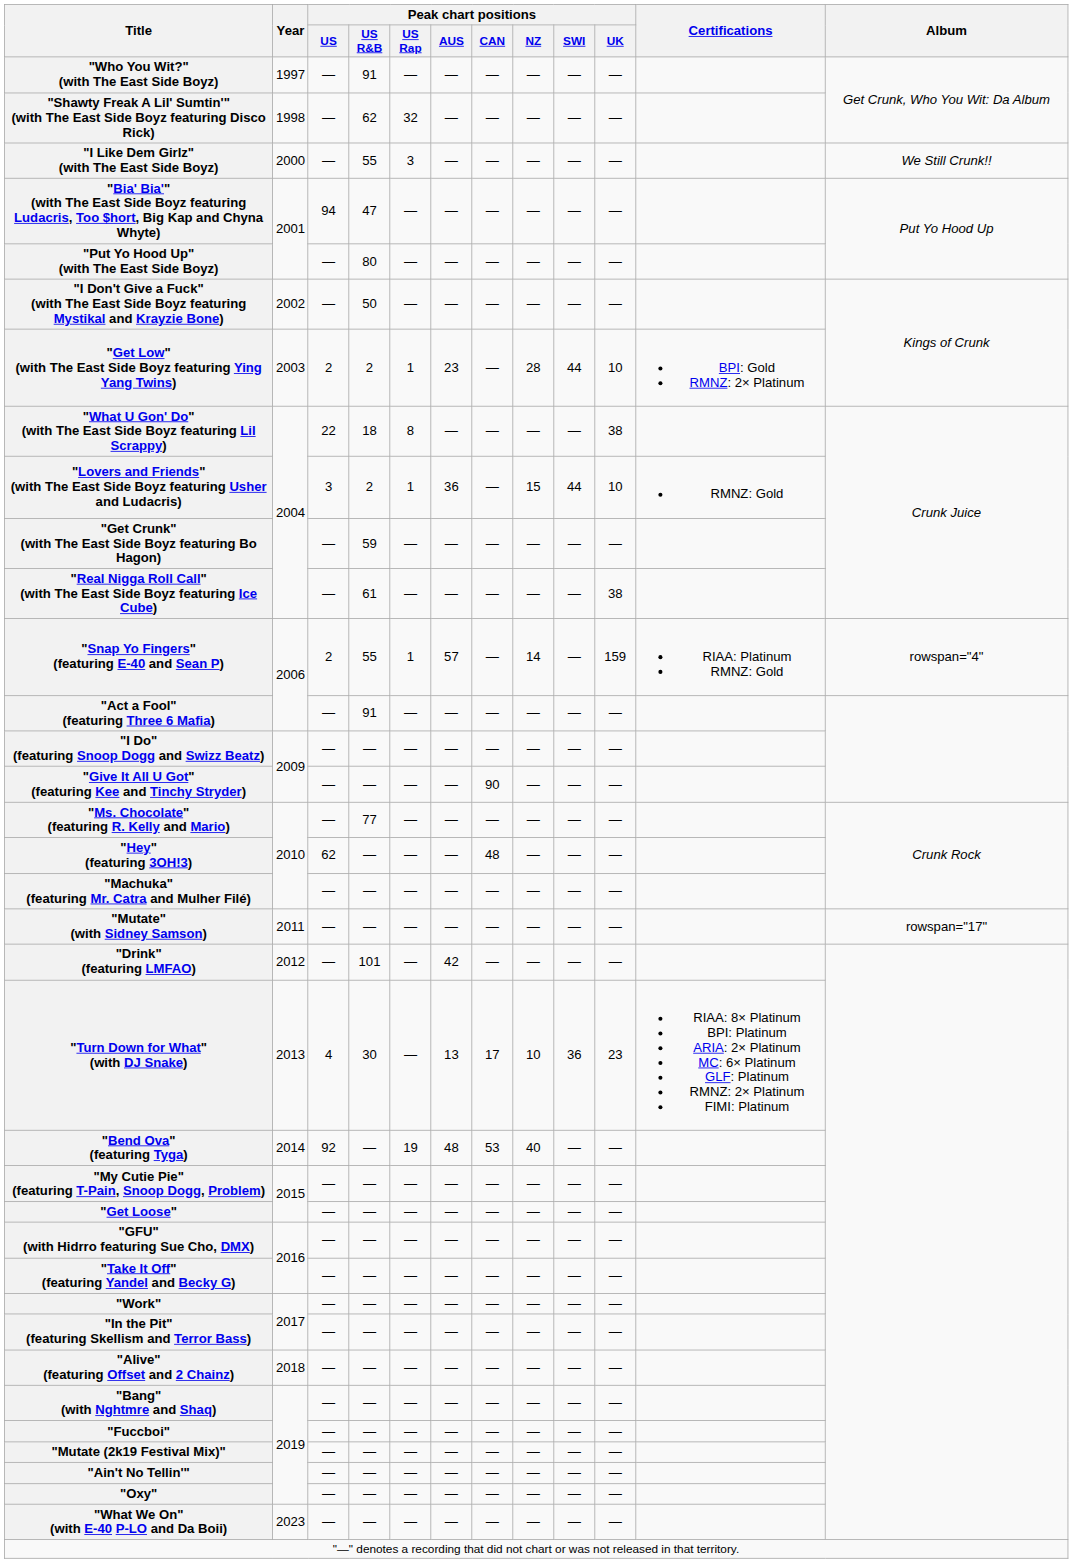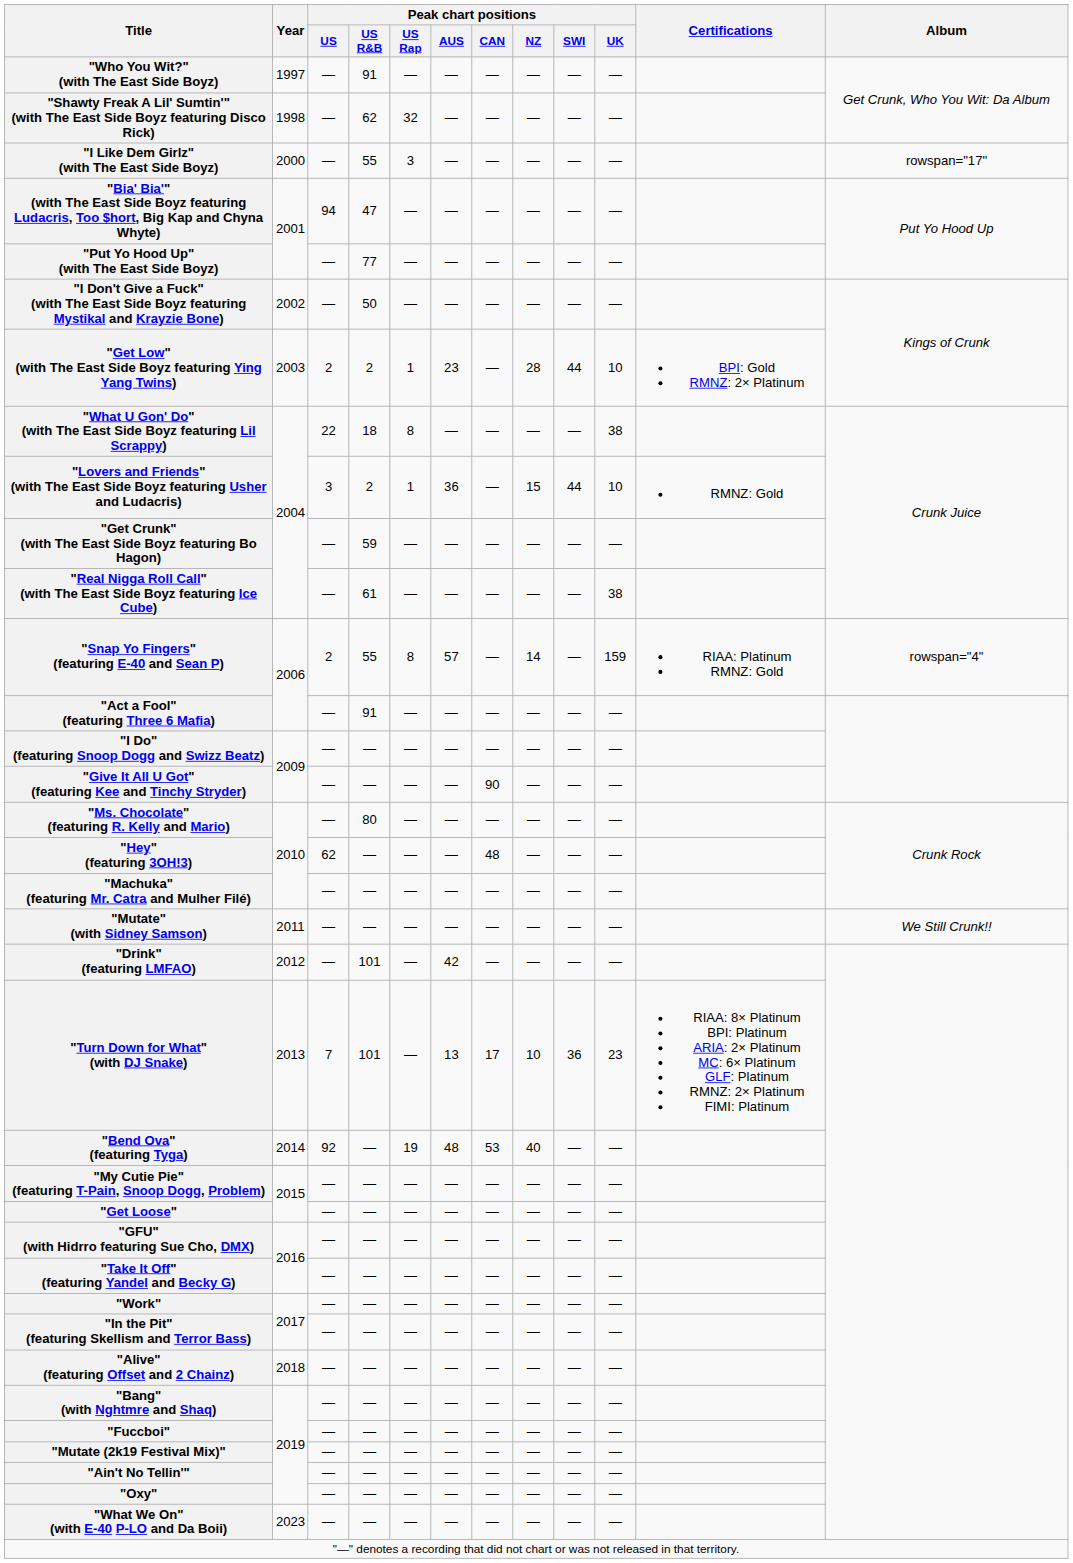(947, 160) We Still Crunk!! -> (947, 160) rowspan="17"
(370, 261) 80 -> (370, 261) 77
(410, 657) 1 -> (410, 657) 8
(370, 819) 77 -> (370, 819) 80
(947, 926) rowspan="17" -> (947, 926) We Still Crunk!!
(329, 1055) 4 -> (329, 1055) 7
(370, 1055) 30 -> (370, 1055) 101
